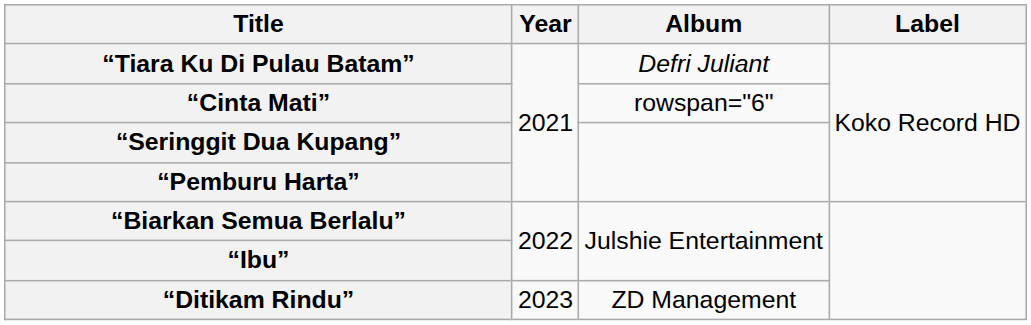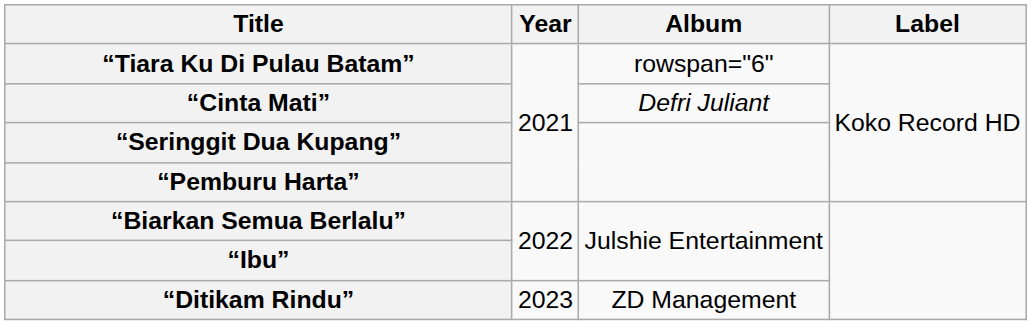(704, 63) Defri Juliant -> (704, 63) rowspan="6"
(704, 102) rowspan="6" -> (704, 102) Defri Juliant
